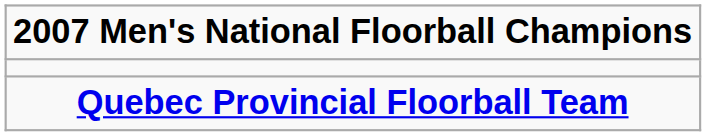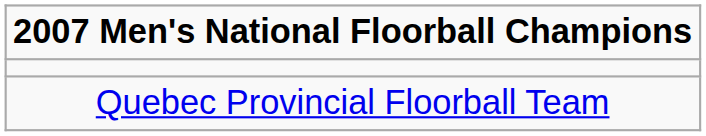(353, 102) bold -> (353, 102) normal
